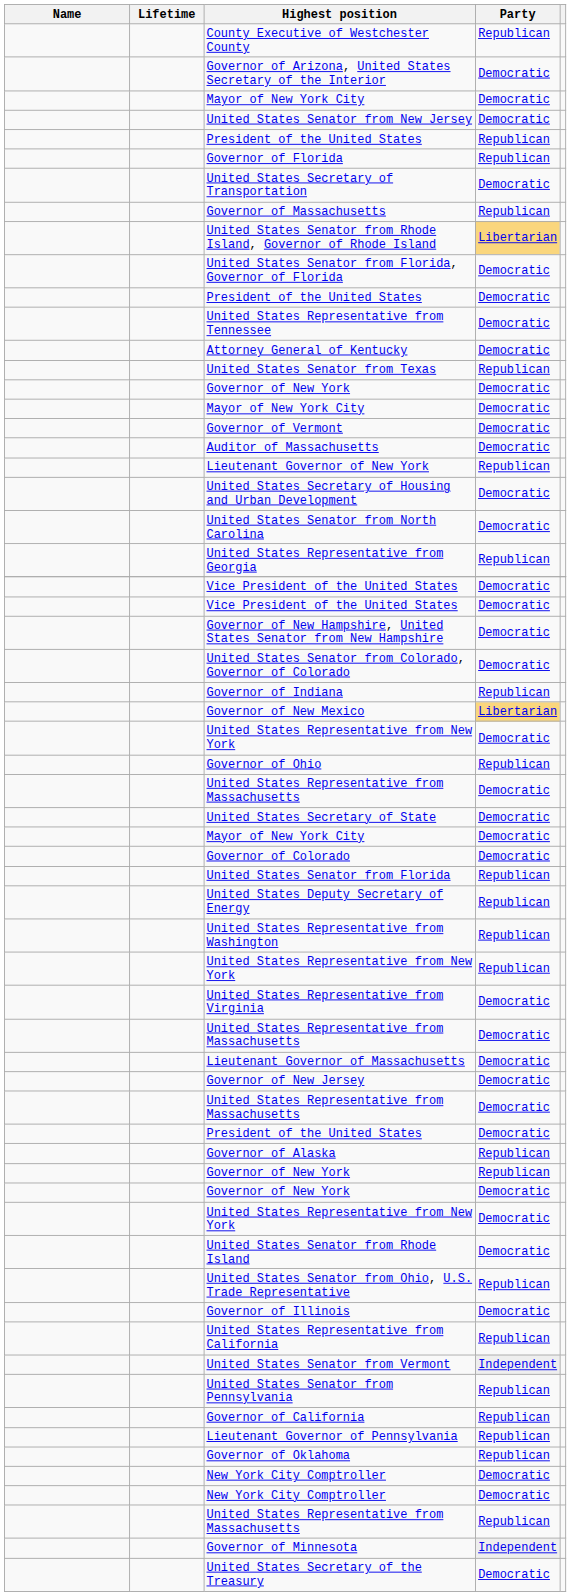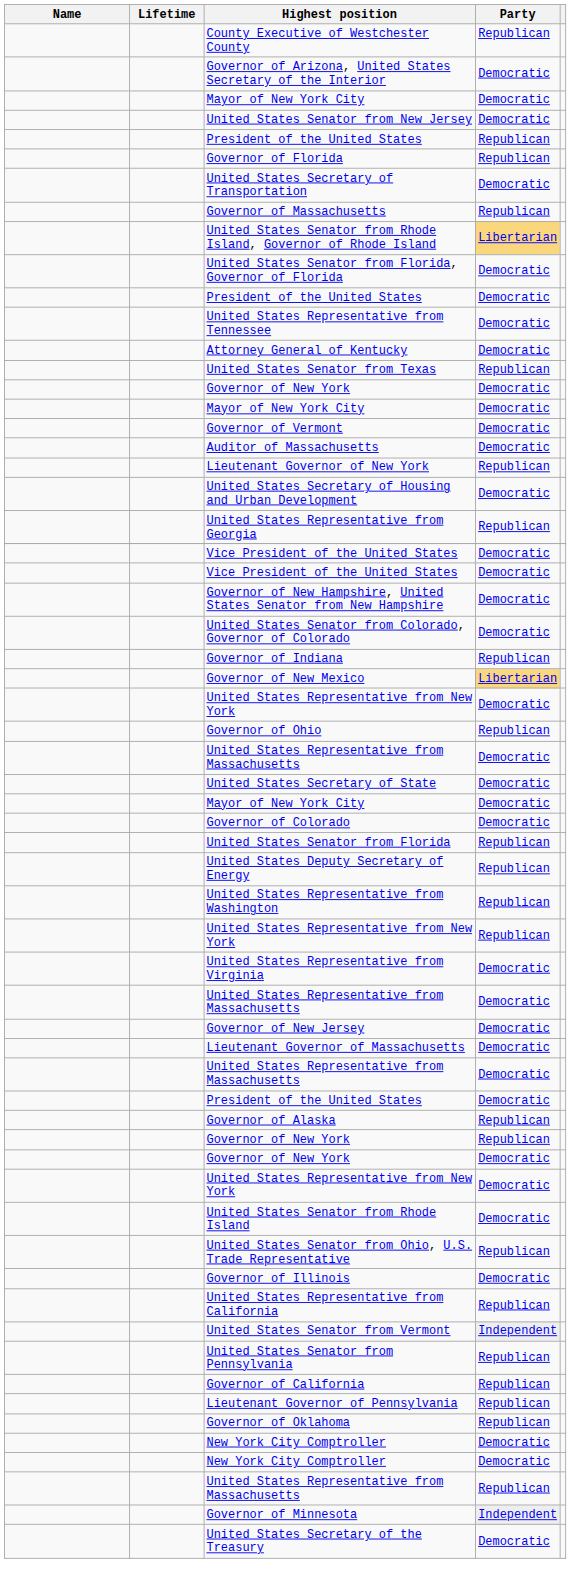- row: (321, 527)
rows swapped: (336, 1062) <-> (285, 1081)
